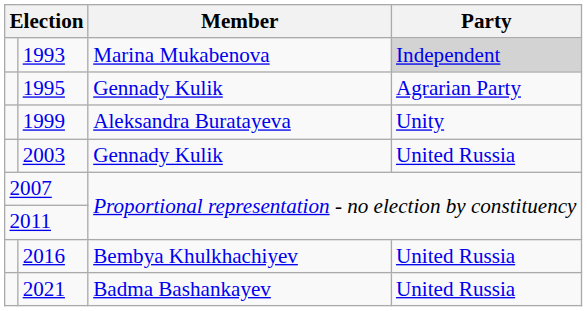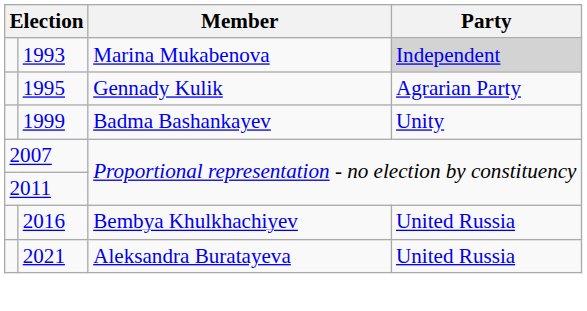(192, 121) Aleksandra Buratayeva -> (182, 121) Badma Bashankayev
- row: (44, 155)
(182, 289) Badma Bashankayev -> (192, 255) Aleksandra Buratayeva
